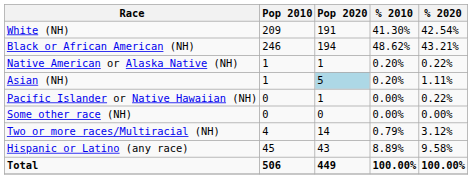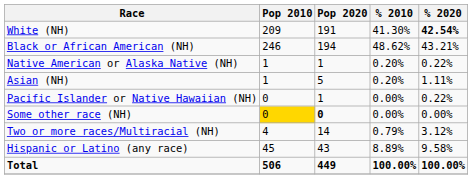(440, 30) normal -> (440, 30) bold
(320, 81) lightblue background -> (320, 81) no background
(265, 115) no background -> (265, 115) gold background
(320, 115) normal -> (320, 115) bold
